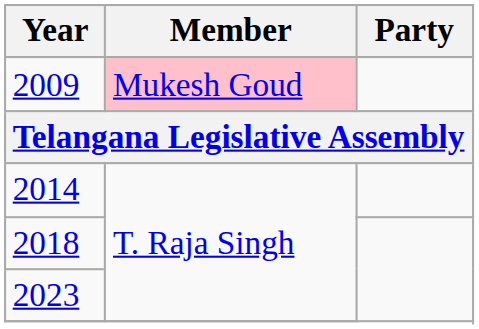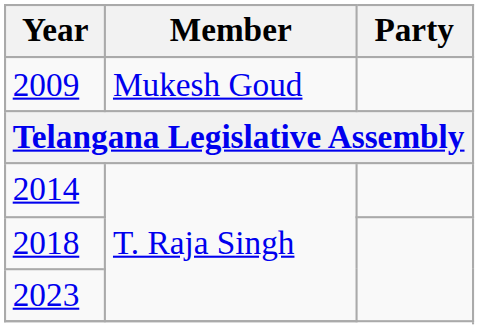(208, 83) pink background -> (208, 83) no background
